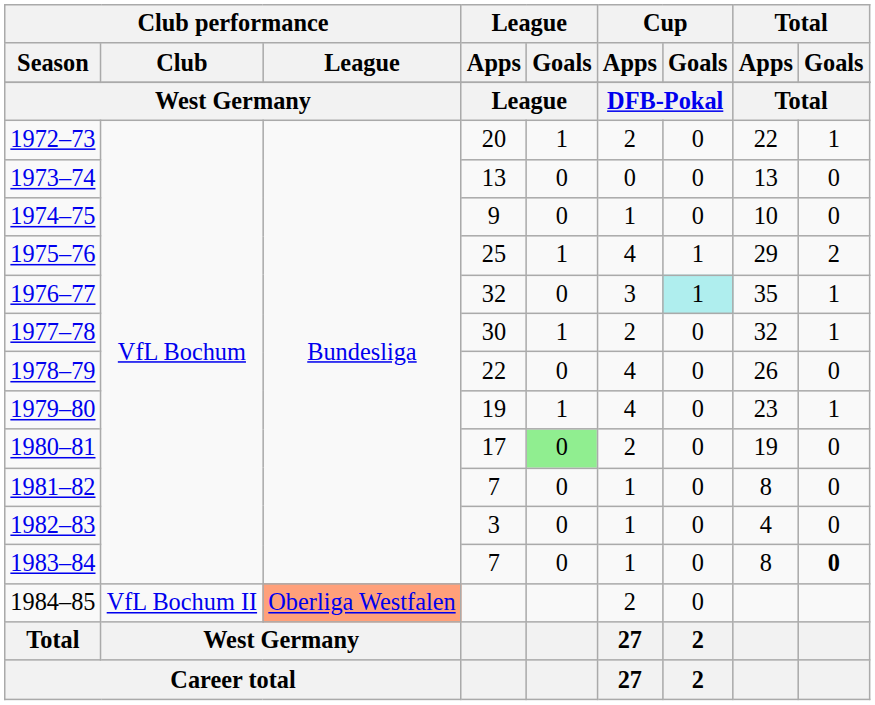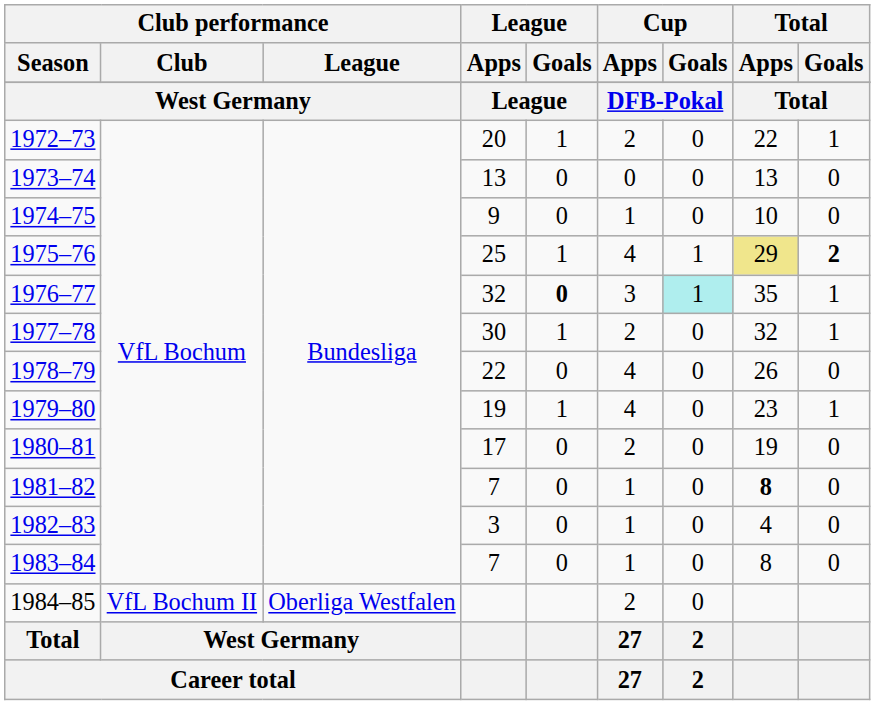(766, 255) no background -> (766, 255) khaki background
(834, 255) normal -> (834, 255) bold
(562, 293) normal -> (562, 293) bold
(562, 448) lightgreen background -> (562, 448) no background
(766, 486) normal -> (766, 486) bold
(834, 563) bold -> (834, 563) normal
(362, 602) lightsalmon background -> (362, 602) no background
